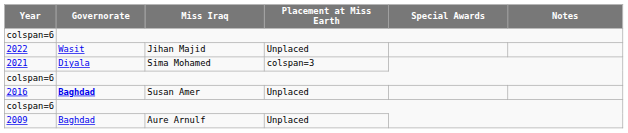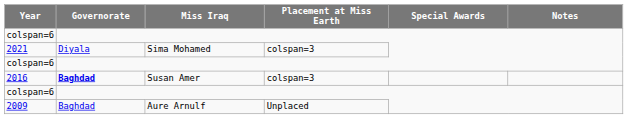- row: (17, 50)
(288, 92) Unplaced -> (290, 78) colspan=3
